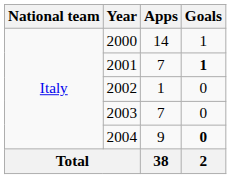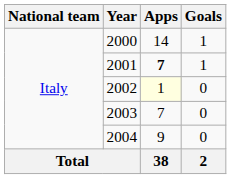(161, 64) normal -> (161, 64) bold
(203, 64) bold -> (203, 64) normal
(161, 88) no background -> (161, 88) lightyellow background
(203, 137) bold -> (203, 137) normal
